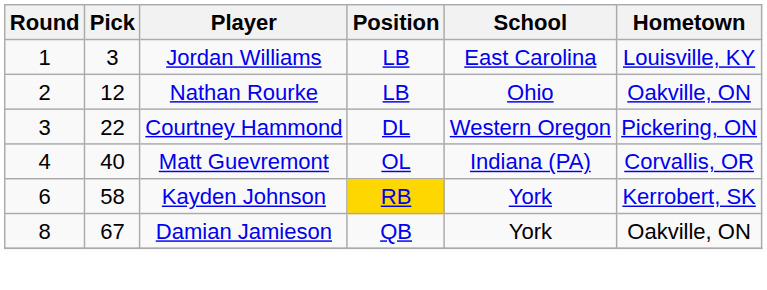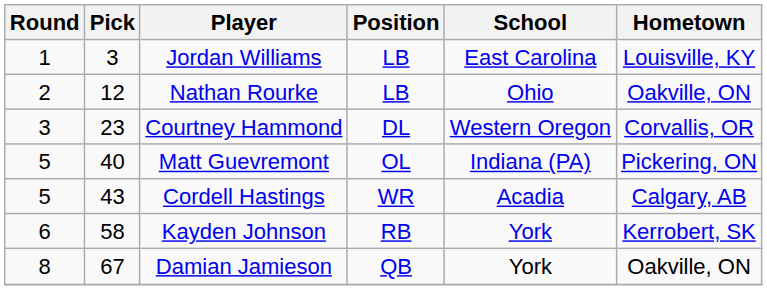(112, 127) 22 -> (112, 127) 23
(689, 127) Pickering, ON -> (689, 127) Corvallis, OR
(45, 162) 4 -> (45, 162) 5
(689, 162) Corvallis, OR -> (689, 162) Pickering, ON
+ row: (244, 197)
(396, 197) gold background -> (396, 232) no background
